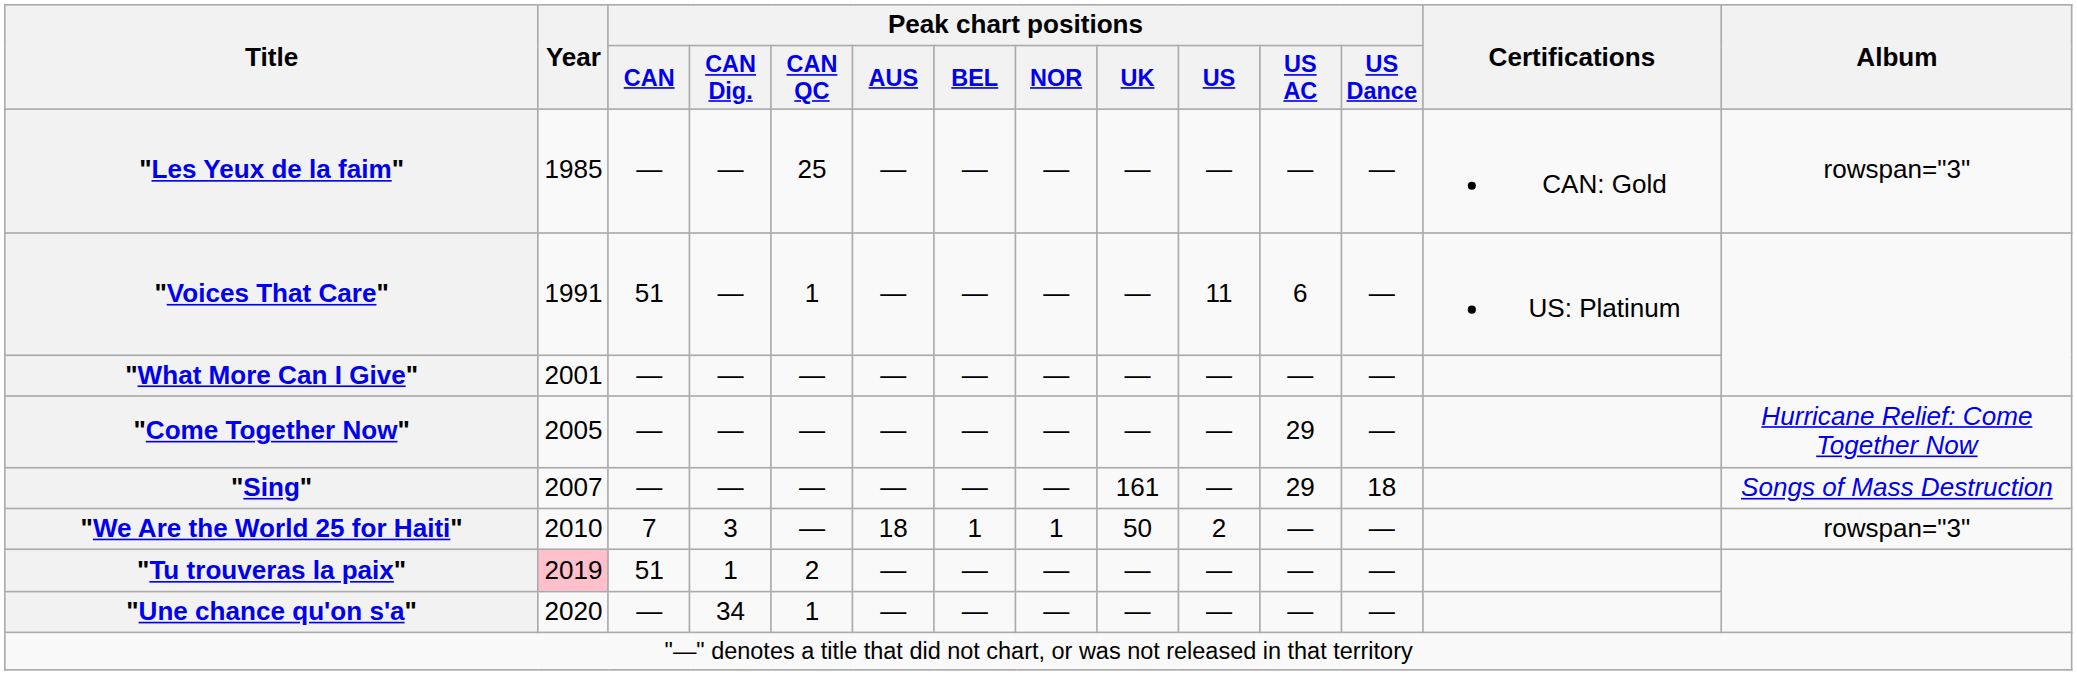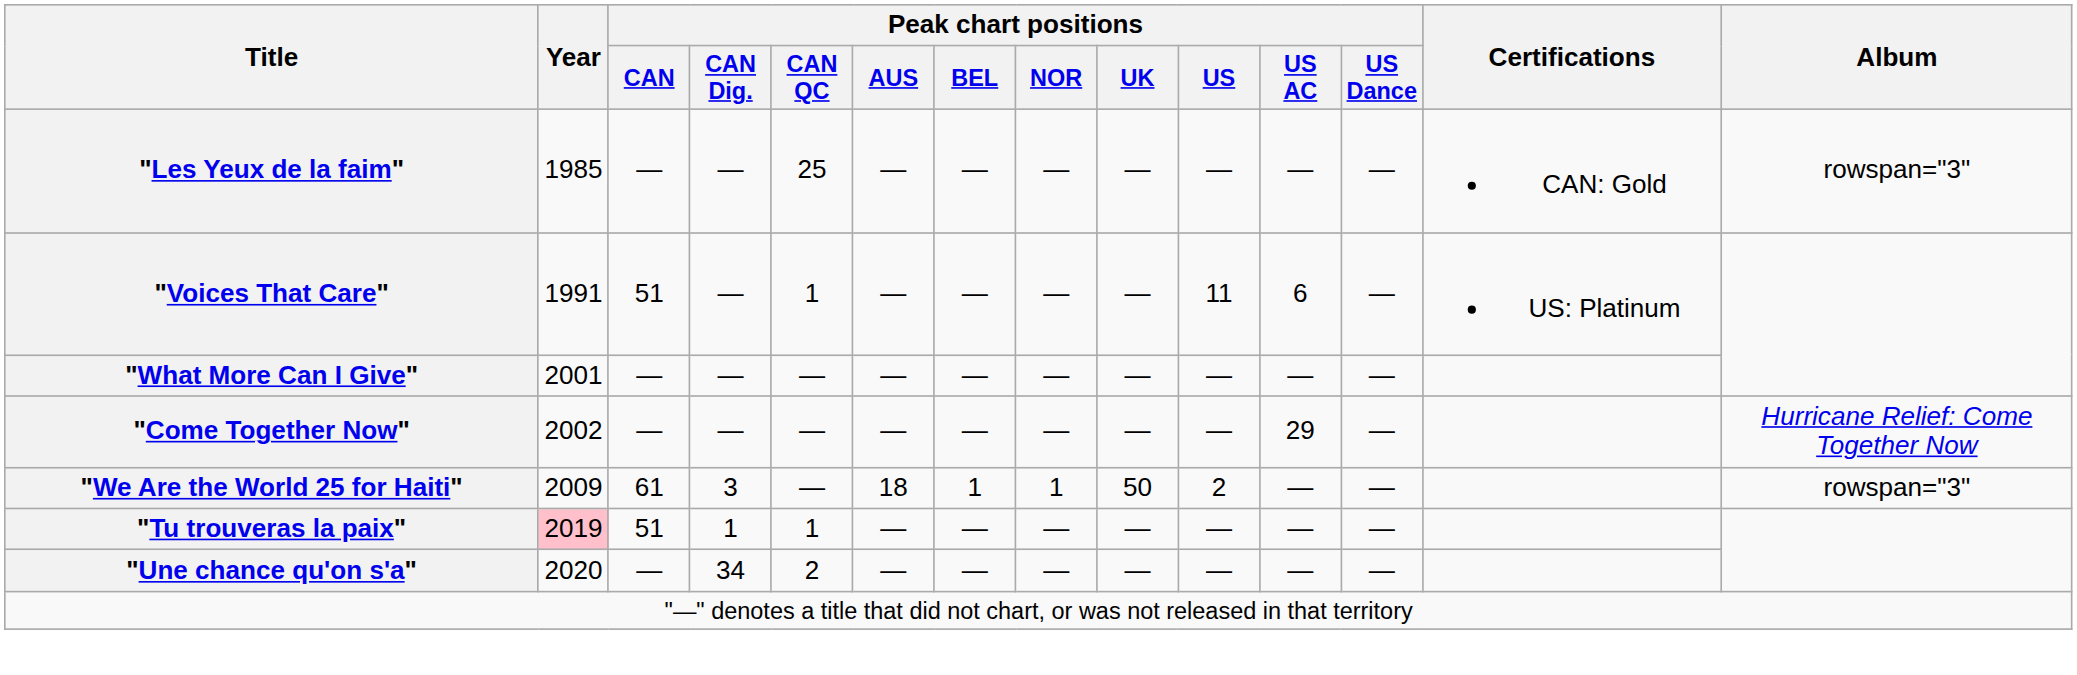(573, 431) 2005 -> (573, 431) 2002
- row: (272, 487)
(573, 528) 2010 -> (573, 487) 2009
(649, 528) 7 -> (649, 487) 61
(812, 570) 2 -> (812, 528) 1
(812, 611) 1 -> (812, 570) 2
